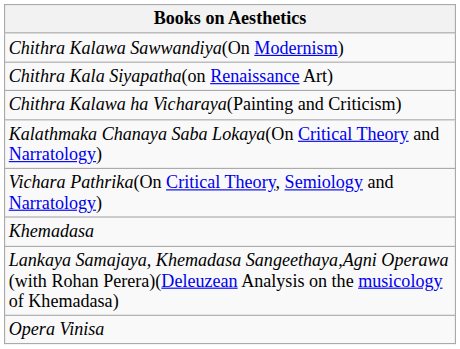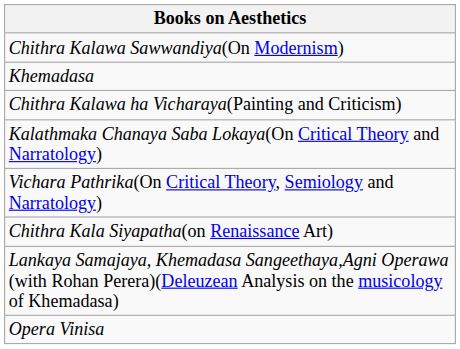(171, 76) Chithra Kala Siyapatha(on Renaissance Art) -> (51, 76) Khemadasa
(51, 231) Khemadasa -> (171, 231) Chithra Kala Siyapatha(on Renaissance Art)
